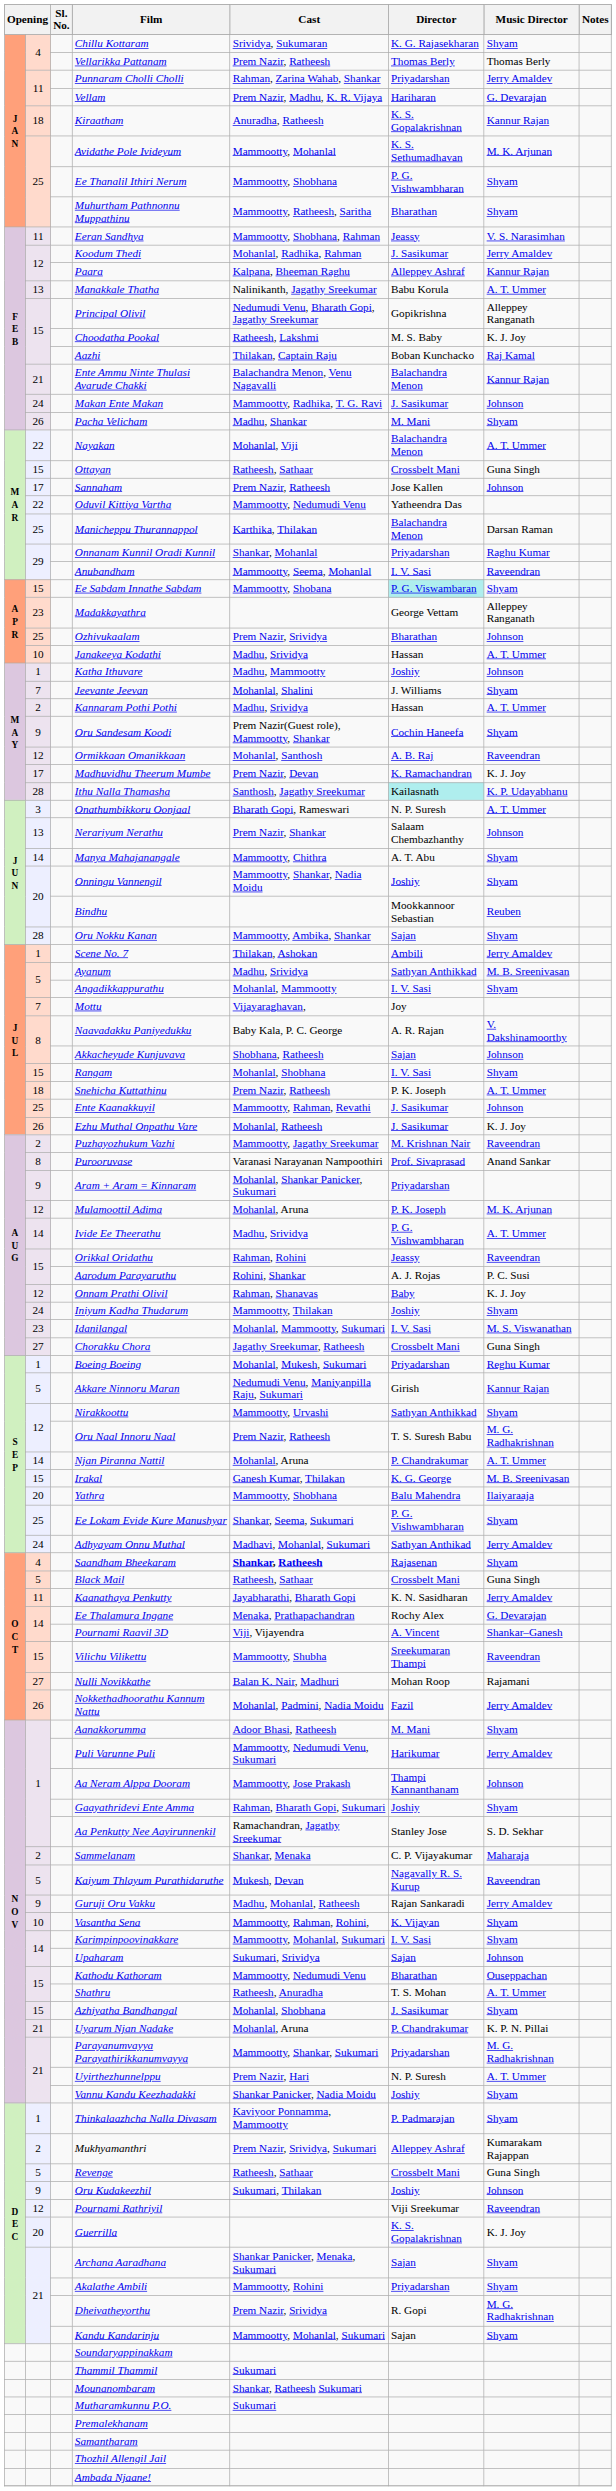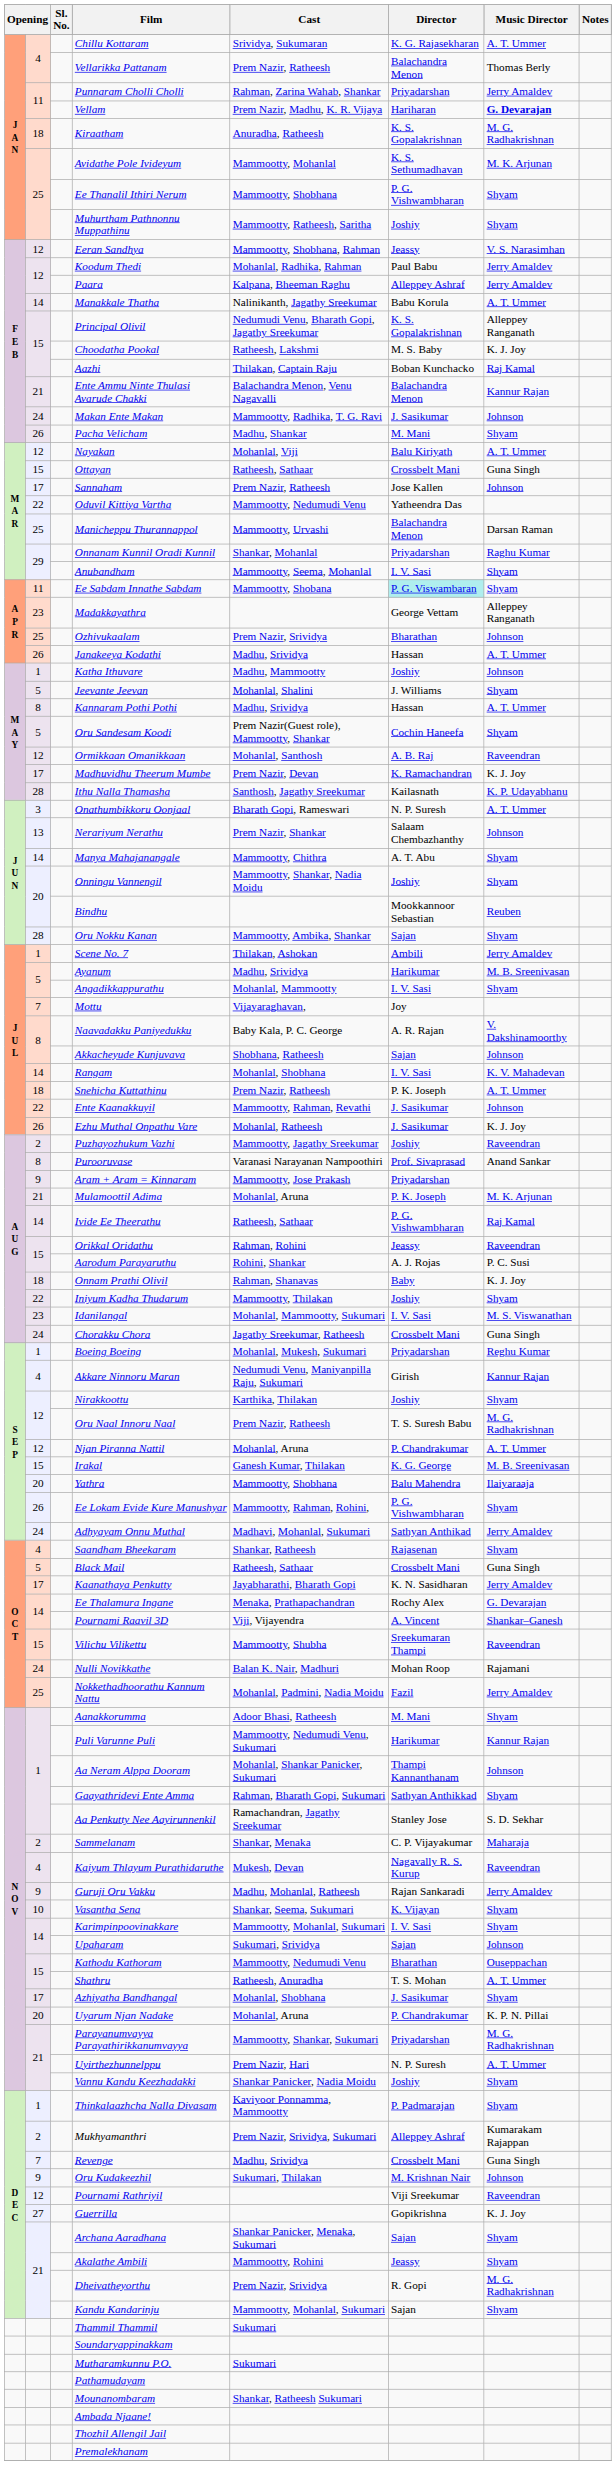(502, 43) Shyam -> (516, 43) A. T. Ummer
(423, 61) Thomas Berly -> (419, 67) Balachandra Menon
(517, 97) normal -> (519, 109) bold
(518, 121) Kannur Rajan -> (520, 133) M. G. Radhakrishnan
(414, 212) Bharathan -> (405, 224) Joshiy
(38, 236) 11 -> (38, 248) 12
(420, 254) J. Sasikumar -> (414, 266) Paul Babu
(518, 271) Kannur Rajan -> (519, 284) Jerry Amaldev
(38, 289) 13 -> (38, 302) 14
(419, 313) Gopikrishna -> (426, 326) K. S. Gopalakrishnan
(38, 445) 22 -> (38, 451) 12
(419, 445) Balachandra Menon -> (422, 451) Balu Kiriyath
(275, 529) Karthika, Thilakan -> (281, 529) Mammootty, Urvashi
(513, 570) Raveendran -> (502, 570) Shyam
(38, 588) 15 -> (38, 588) 11
(38, 654) 10 -> (38, 654) 26
(38, 690) 7 -> (38, 690) 5
(38, 707) 2 -> (38, 707) 8
(38, 731) 9 -> (38, 731) 5
(415, 791) paleturquoise background -> (415, 791) no background
(434, 971) Sathyan Anthikkad -> (415, 971) Harikumar
(38, 1072) 15 -> (38, 1072) 14
(502, 1072) Shyam -> (526, 1072) K. V. Mahadevan
(38, 1108) 25 -> (38, 1108) 22
(431, 1143) M. Krishnan Nair -> (405, 1143) Joshiy
(297, 1185) Mohanlal, Shankar Panicker, Sukumari -> (292, 1179) Mammootty, Jose Prakash
(38, 1209) 12 -> (38, 1197) 21
(270, 1233) Madhu, Srividya -> (273, 1221) Ratheesh, Sathaar
(516, 1233) A. T. Ummer -> (511, 1221) Raj Kamal
(38, 1293) 12 -> (38, 1280) 18
(38, 1311) 24 -> (38, 1298) 22
(38, 1346) 27 -> (38, 1334) 24
(38, 1388) 5 -> (38, 1375) 4
(281, 1412) Mammootty, Urvashi -> (275, 1399) Karthika, Thilakan
(434, 1412) Sathyan Anthikkad -> (405, 1399) Joshiy
(38, 1460) 14 -> (38, 1448) 12
(38, 1520) 25 -> (38, 1507) 26
(293, 1520) Shankar, Seema, Sukumari -> (301, 1507) Mammootty, Rahman, Rohini,
(278, 1562) bold -> (274, 1549) normal
(38, 1597) 11 -> (38, 1584) 17
(38, 1681) 27 -> (38, 1668) 24
(38, 1705) 26 -> (38, 1692) 25
(519, 1753) Jerry Amaldev -> (518, 1740) Kannur Rajan
(292, 1783) Mammootty, Jose Prakash -> (297, 1771) Mohanlal, Shankar Panicker, Sukumari
(405, 1807) Joshiy -> (434, 1795) Sathyan Anthikkad
(38, 1880) 5 -> (38, 1867) 4
(301, 1921) Mammootty, Rahman, Rohini, -> (293, 1909) Shankar, Seema, Sukumari
(38, 2010) 15 -> (38, 1998) 17
(38, 2028) 21 -> (38, 2015) 20
(38, 2172) 5 -> (38, 2160) 7
(273, 2172) Ratheesh, Sathaar -> (270, 2160) Madhu, Srividya
(405, 2190) Joshiy -> (431, 2177) M. Krishnan Nair
(38, 2232) 20 -> (38, 2213) 27
(426, 2232) K. S. Gopalakrishnan -> (419, 2213) Gopikrishna
(420, 2286) Priyadarshan -> (405, 2261) Jeassy
rows swapped: (116, 2370) <-> (124, 2352)
rows swapped: (123, 2405) <-> (115, 2388)
+ row: (110, 2380)
rows swapped: (113, 2477) <-> (111, 2423)
- row: (106, 2441)
